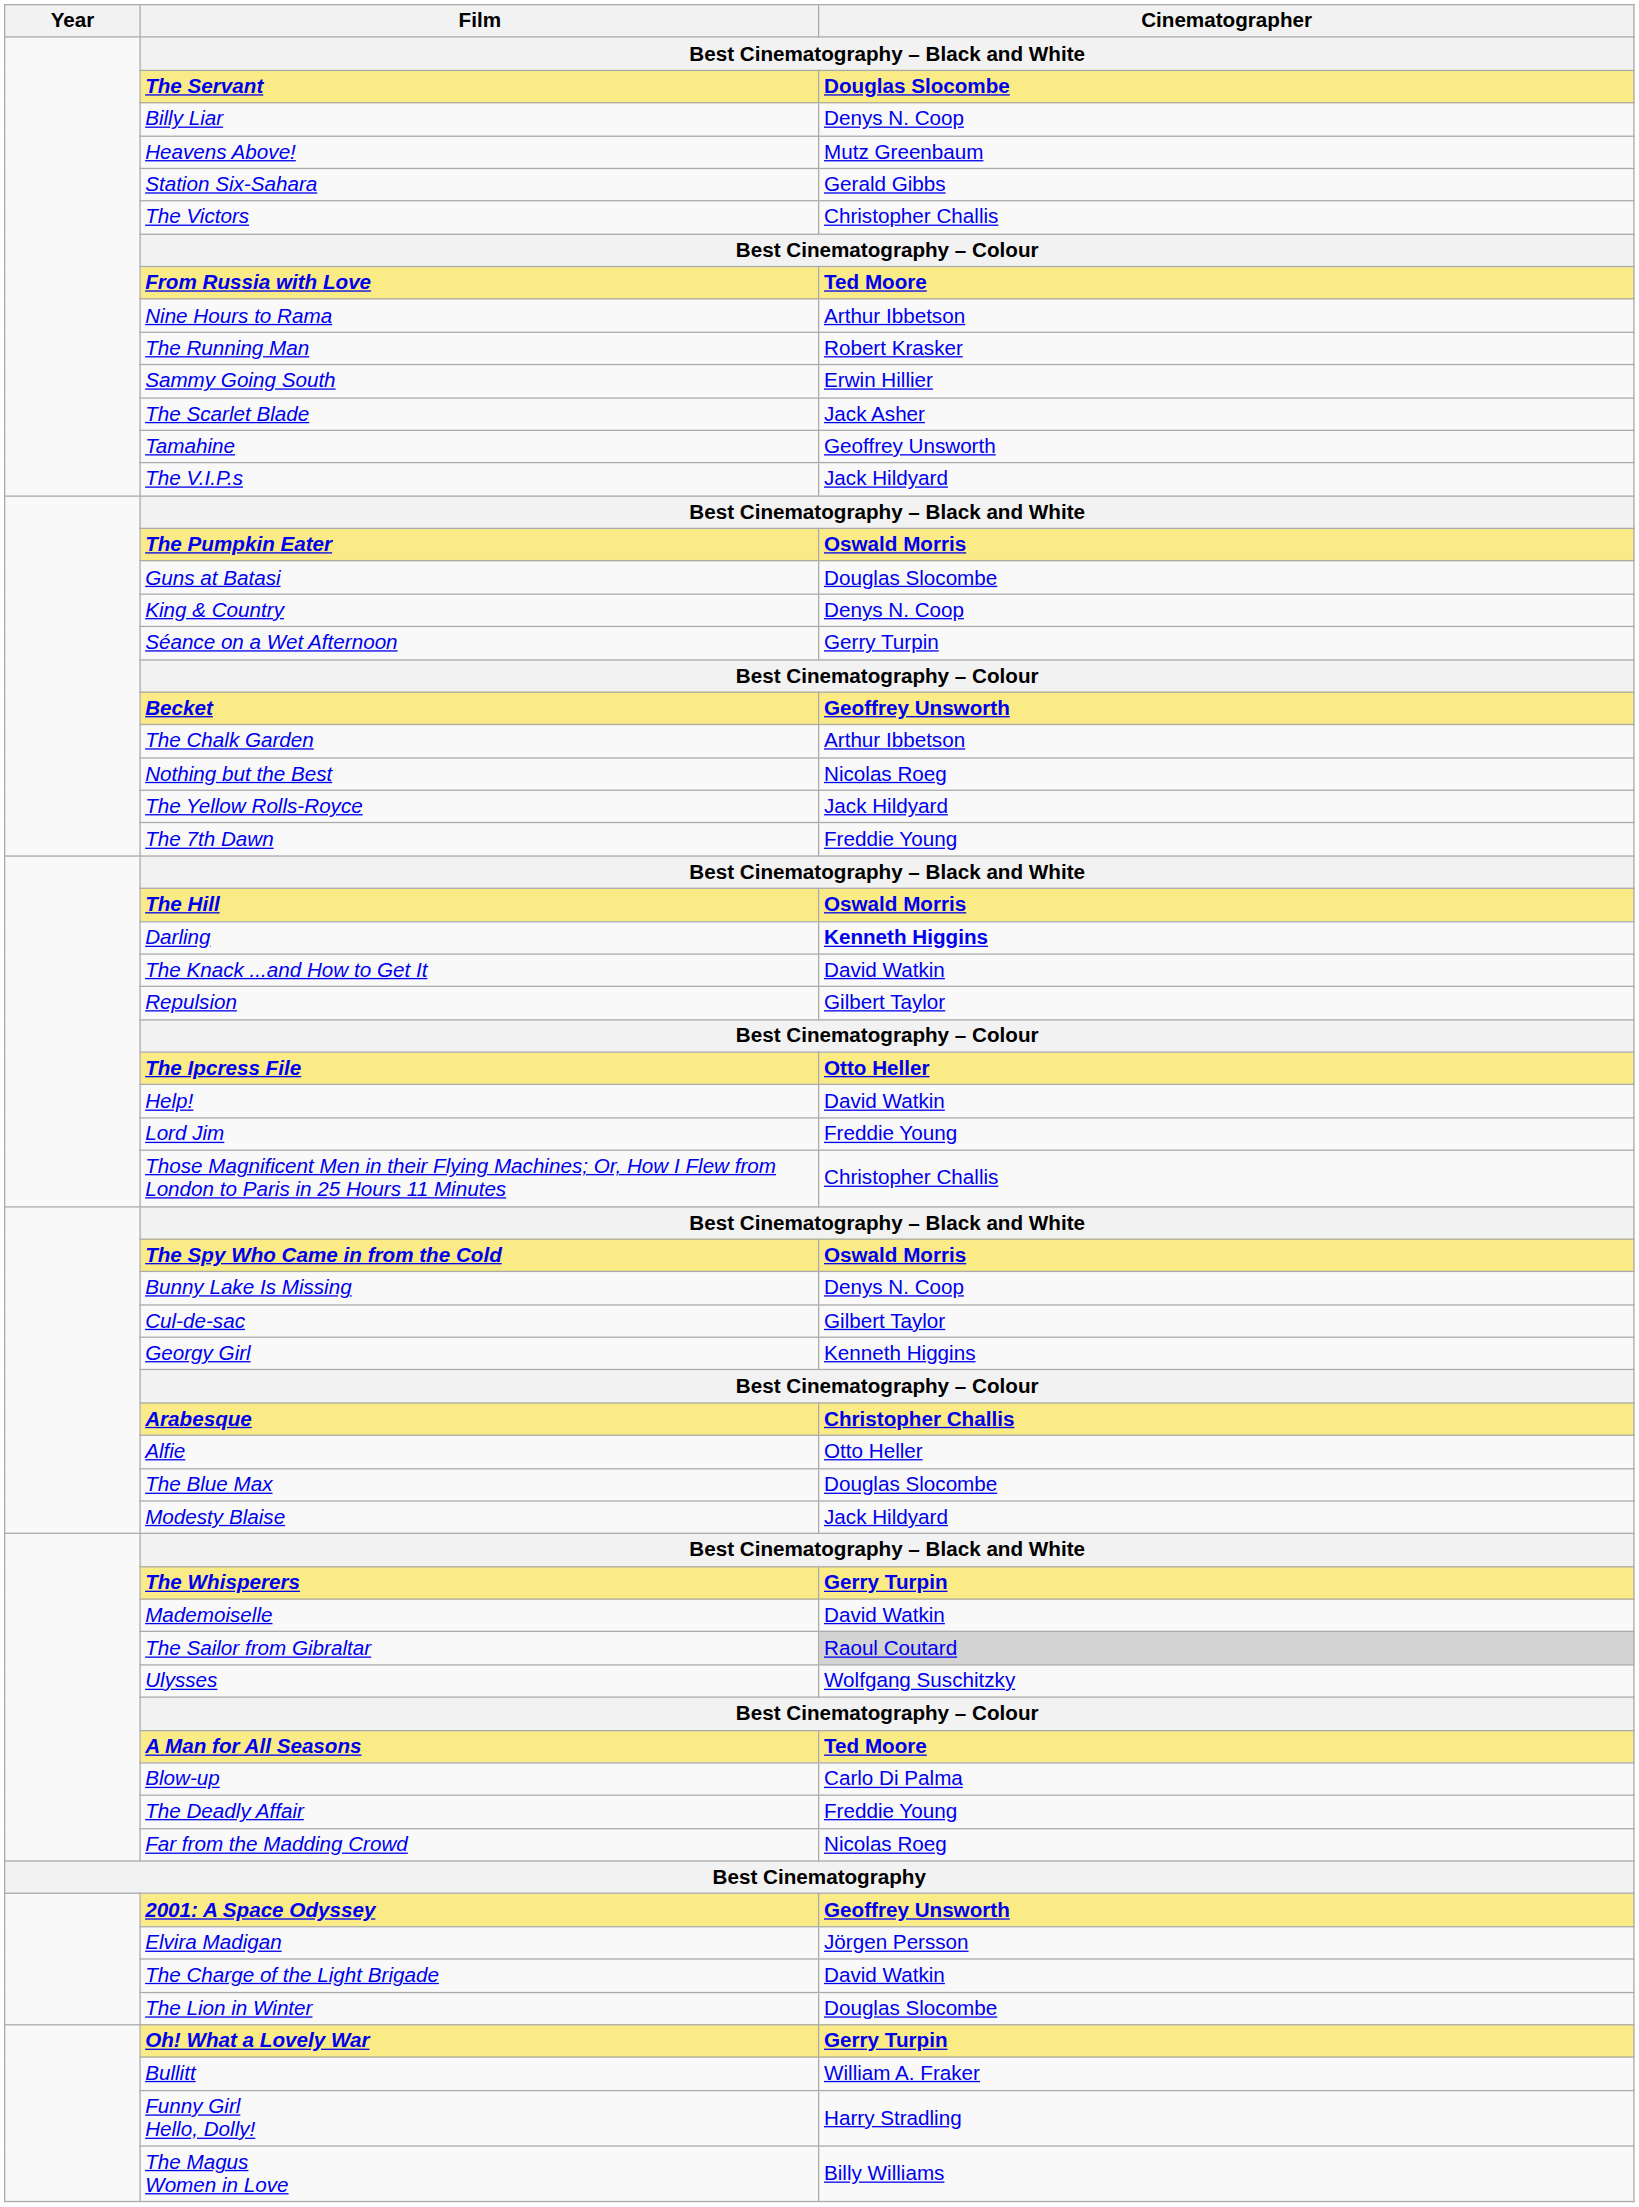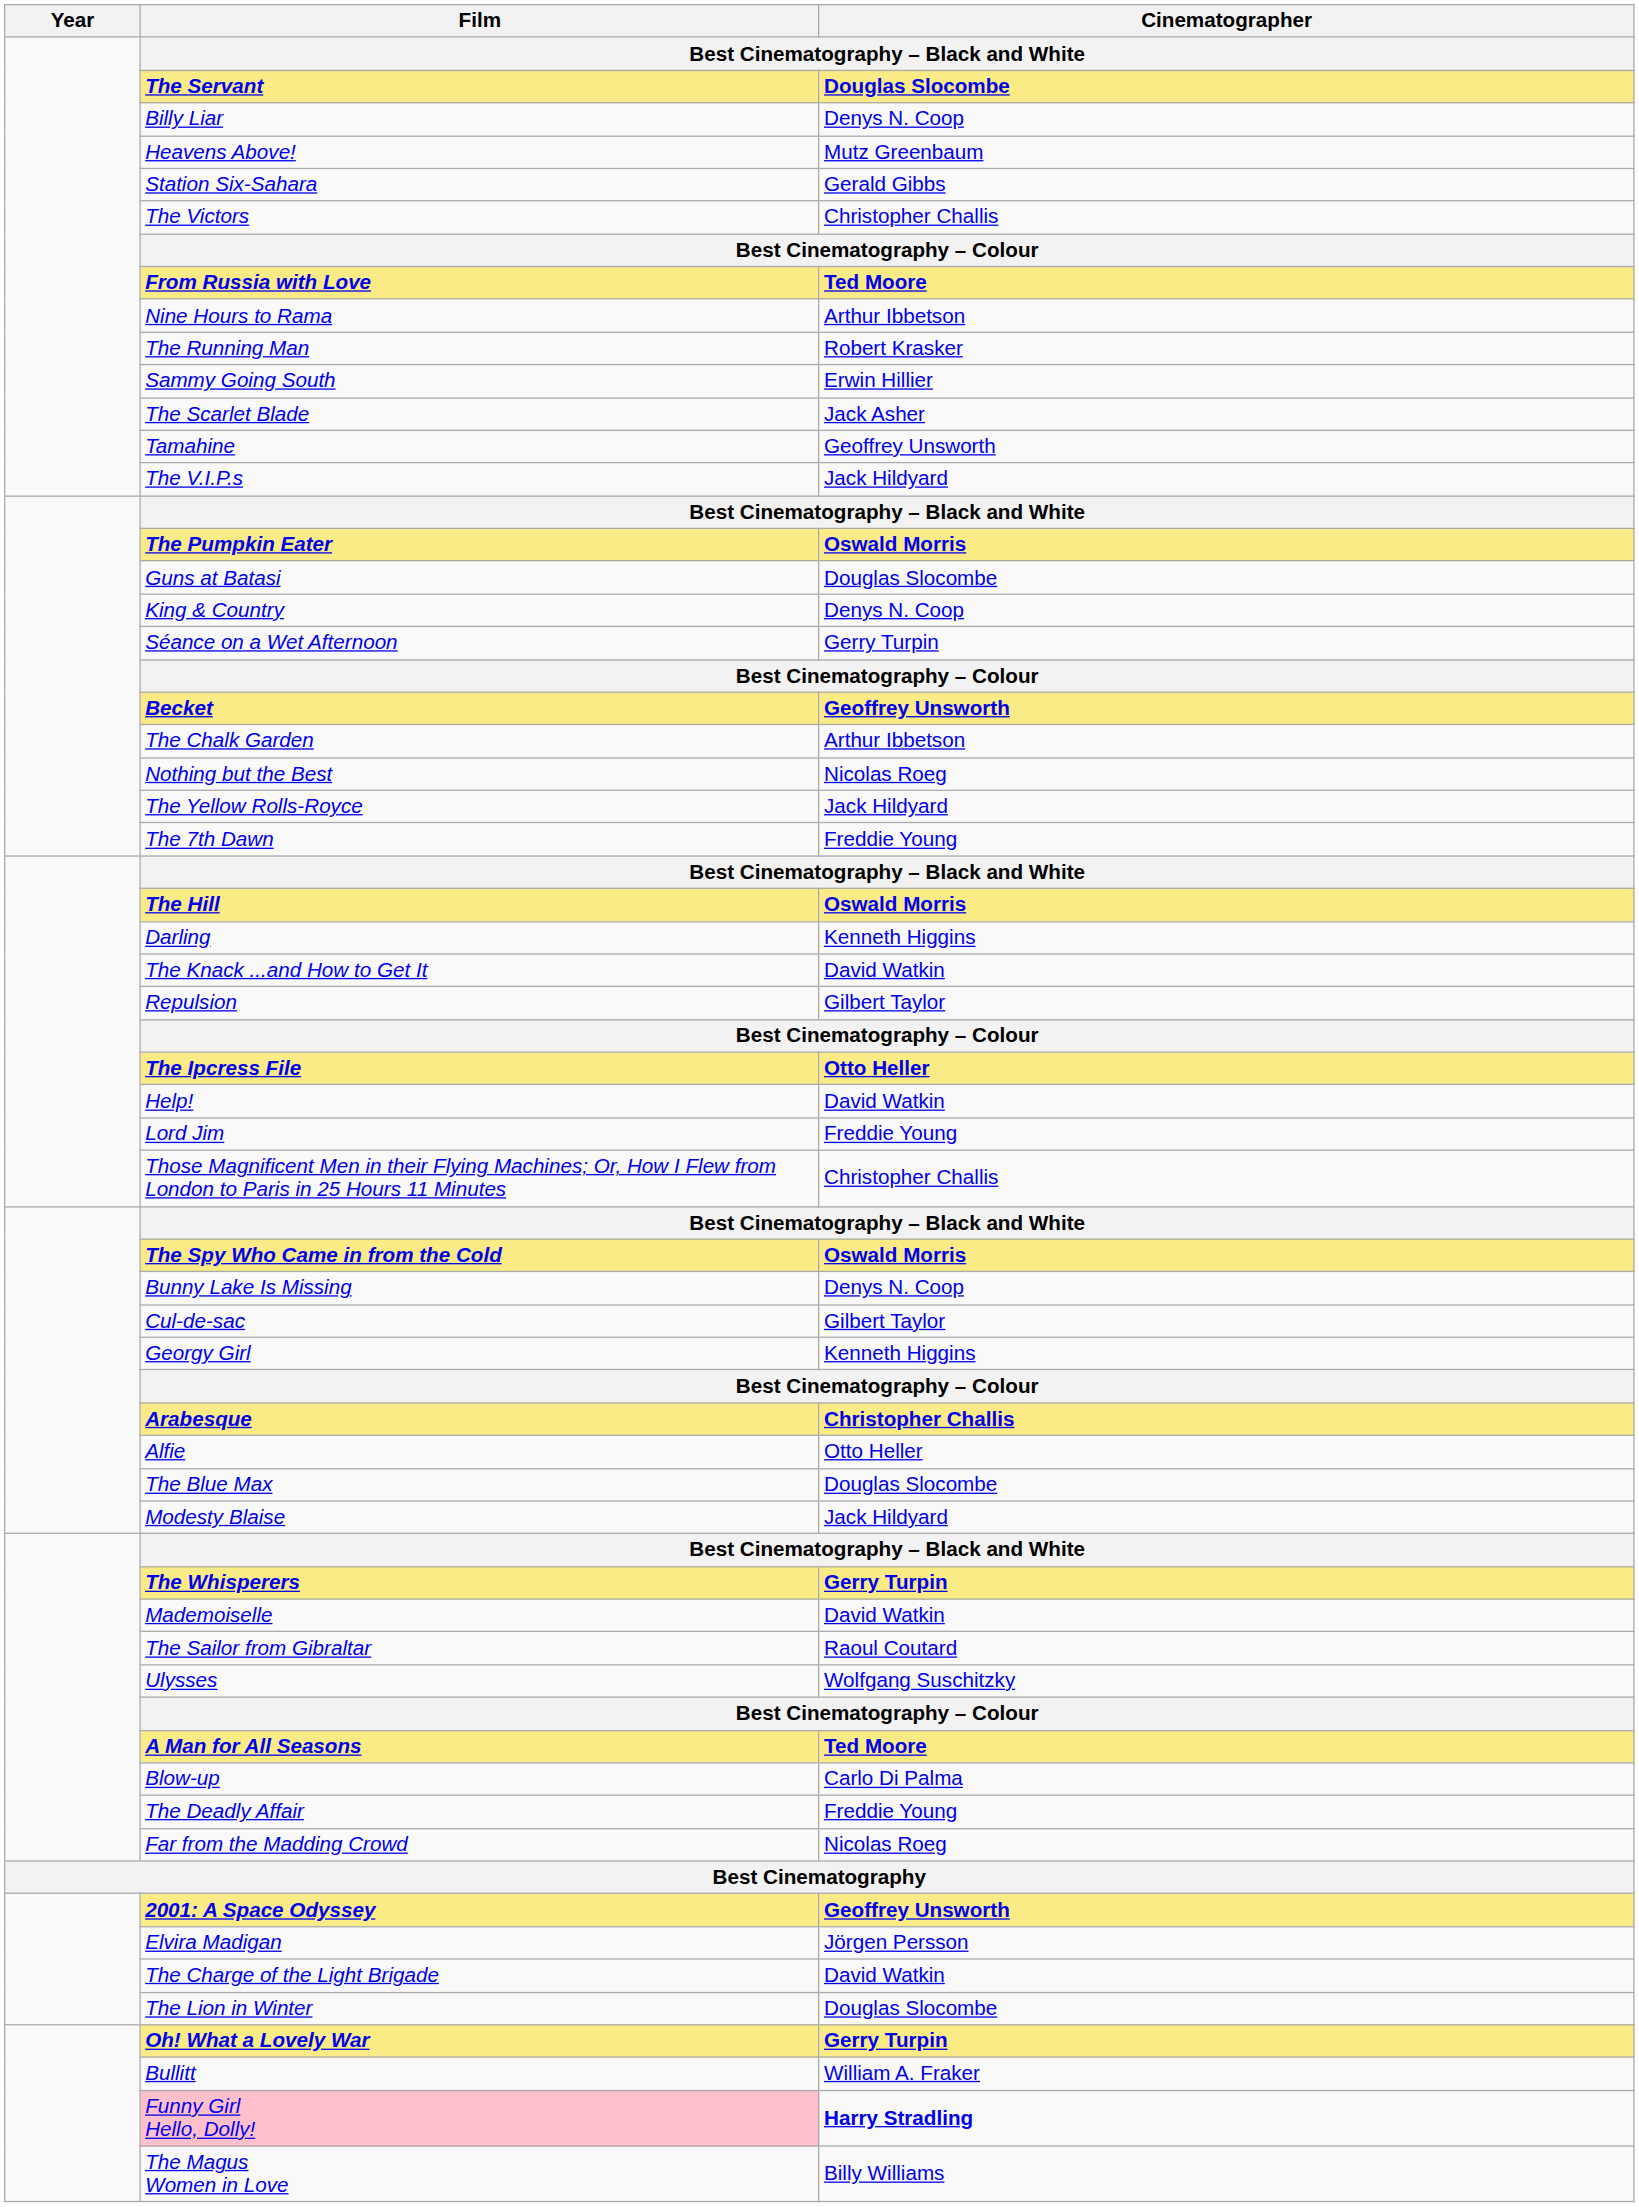(906, 937) bold -> (900, 937) normal
(891, 1648) lightgrey background -> (891, 1648) no background
(200, 2117) no background -> (200, 2117) pink background
(893, 2117) normal -> (899, 2117) bold
